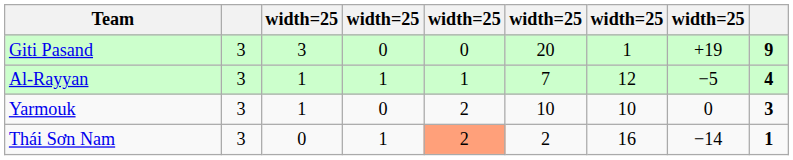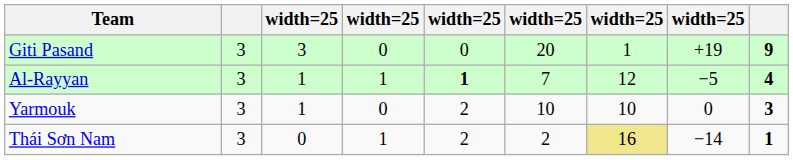(464, 79) normal -> (464, 79) bold
(464, 139) lightsalmon background -> (464, 139) no background
(627, 139) no background -> (627, 139) khaki background
